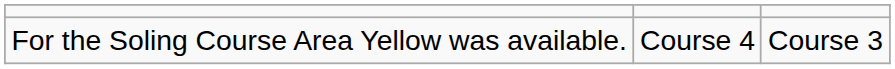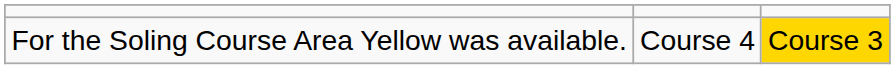(825, 40) no background -> (825, 40) gold background
